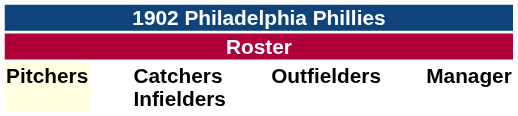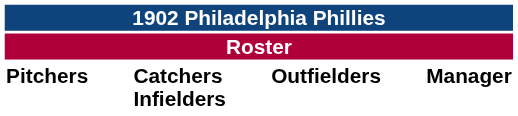(47, 75) lightyellow background -> (47, 75) no background
